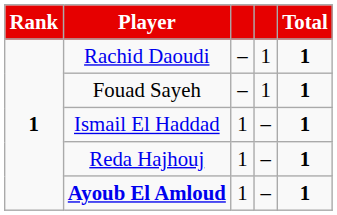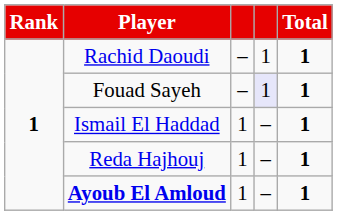(266, 90) no background -> (266, 90) lavender background
